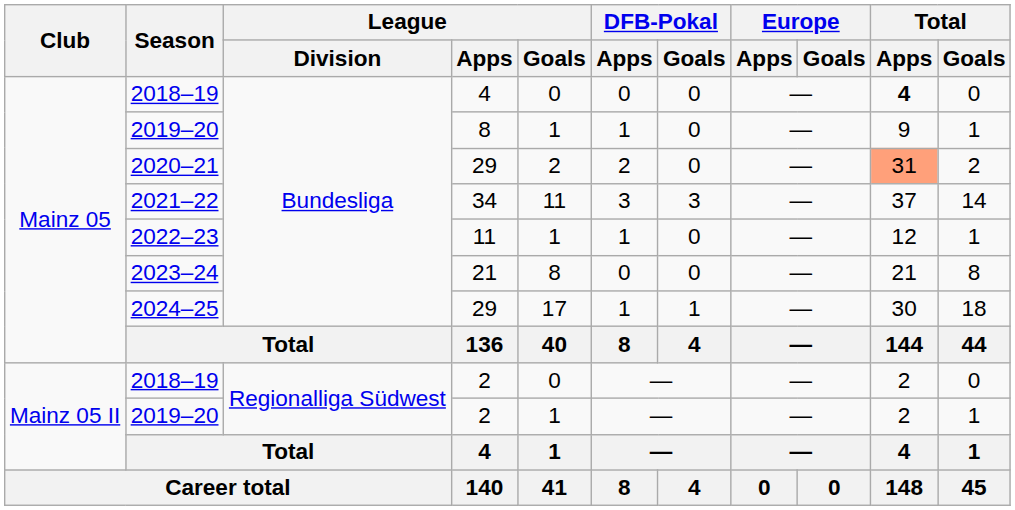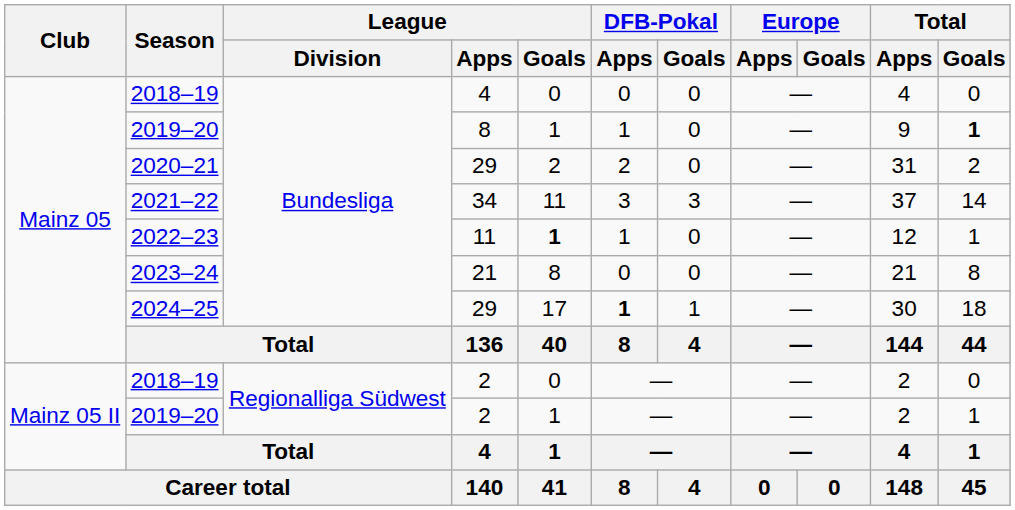(904, 93) bold -> (904, 93) normal
(974, 129) normal -> (974, 129) bold
(904, 165) lightsalmon background -> (904, 165) no background
(554, 237) normal -> (554, 237) bold
(624, 308) normal -> (624, 308) bold
